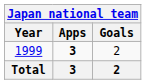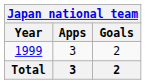(73, 51) bold -> (73, 51) normal
